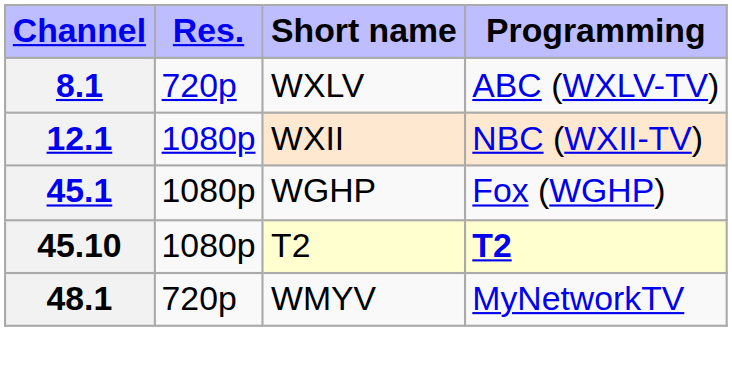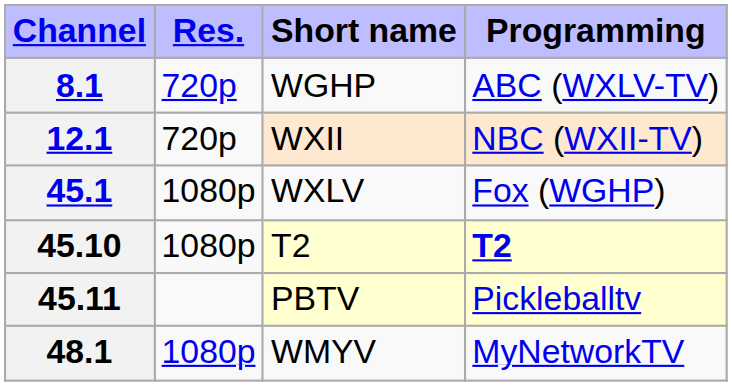(318, 84) WXLV -> (324, 84) WGHP
(209, 138) 1080p -> (199, 138) 720p
(324, 191) WGHP -> (318, 191) WXLV
+ row: (79, 298)
(199, 298) 720p -> (209, 352) 1080p
